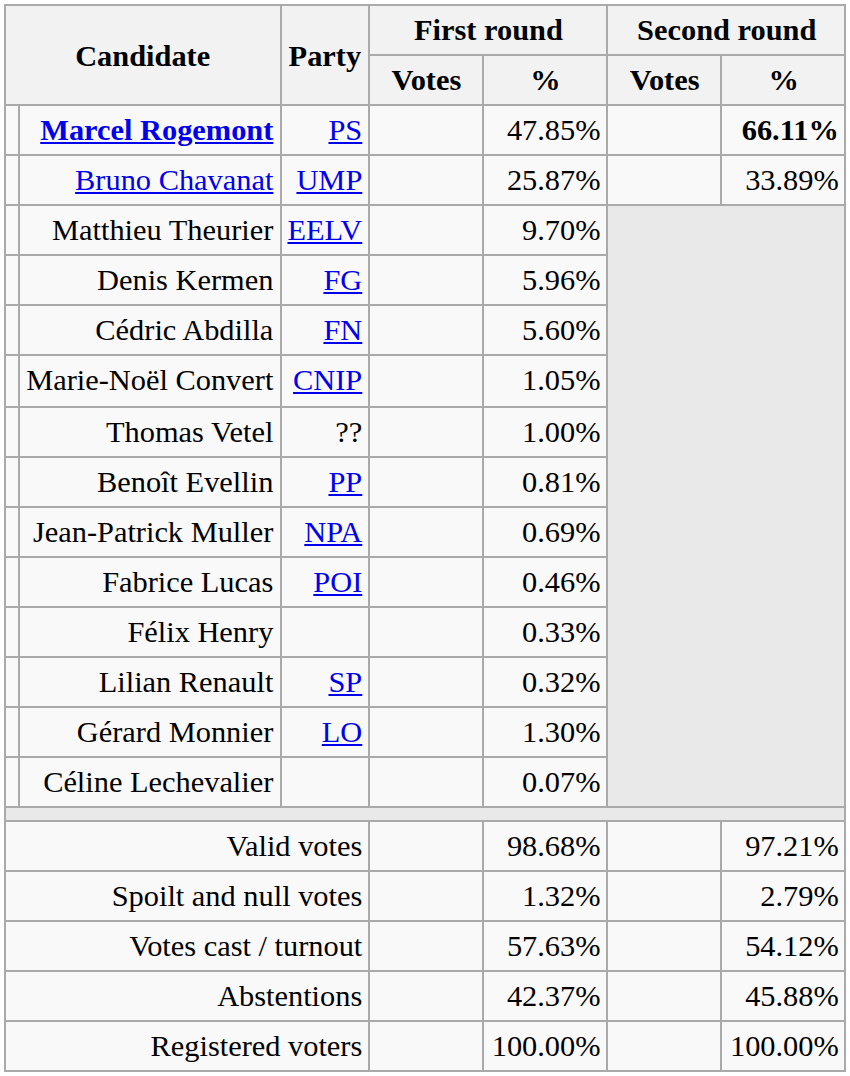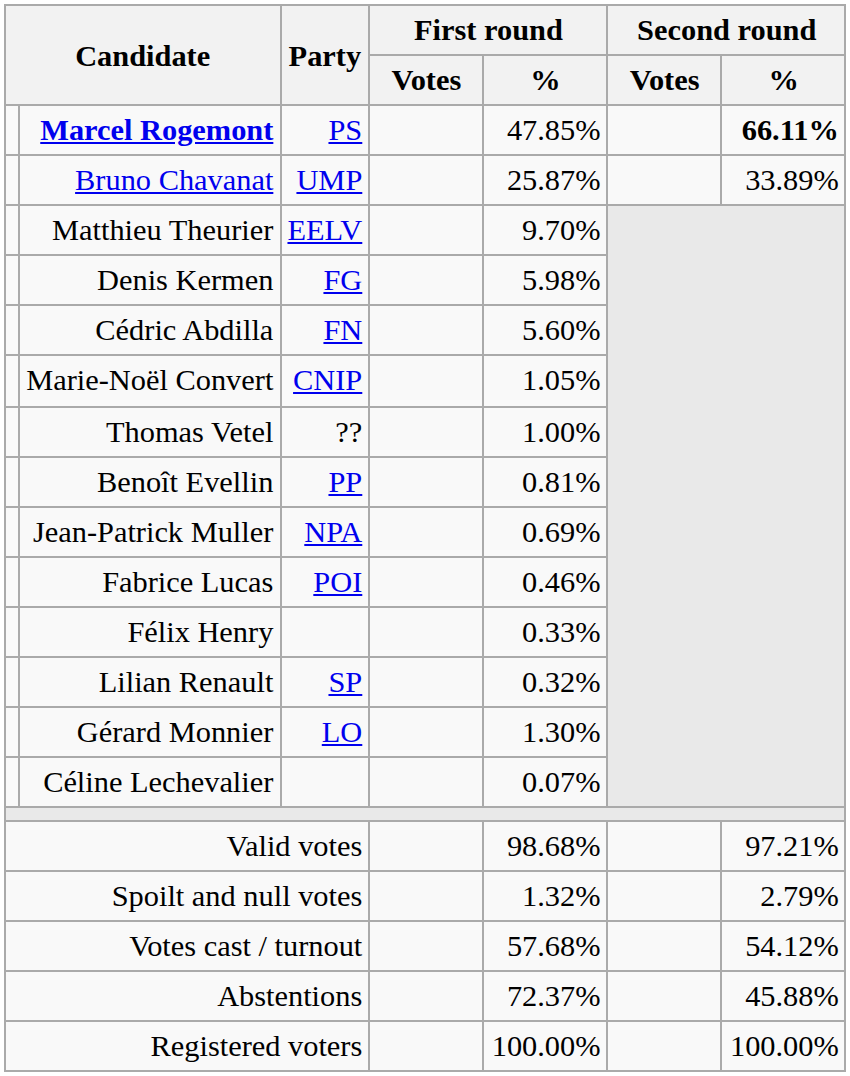(561, 280) 5.96% -> (561, 280) 5.98%
(554, 946) 57.63% -> (554, 946) 57.68%
(554, 996) 42.37% -> (554, 996) 72.37%
